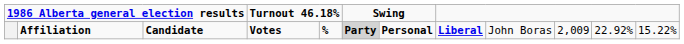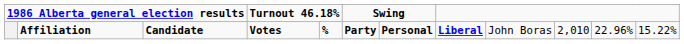(360, 30) lightgrey background -> (360, 30) no background
(573, 30) 2,009 -> (573, 30) 2,010
(614, 30) 22.92% -> (614, 30) 22.96%
